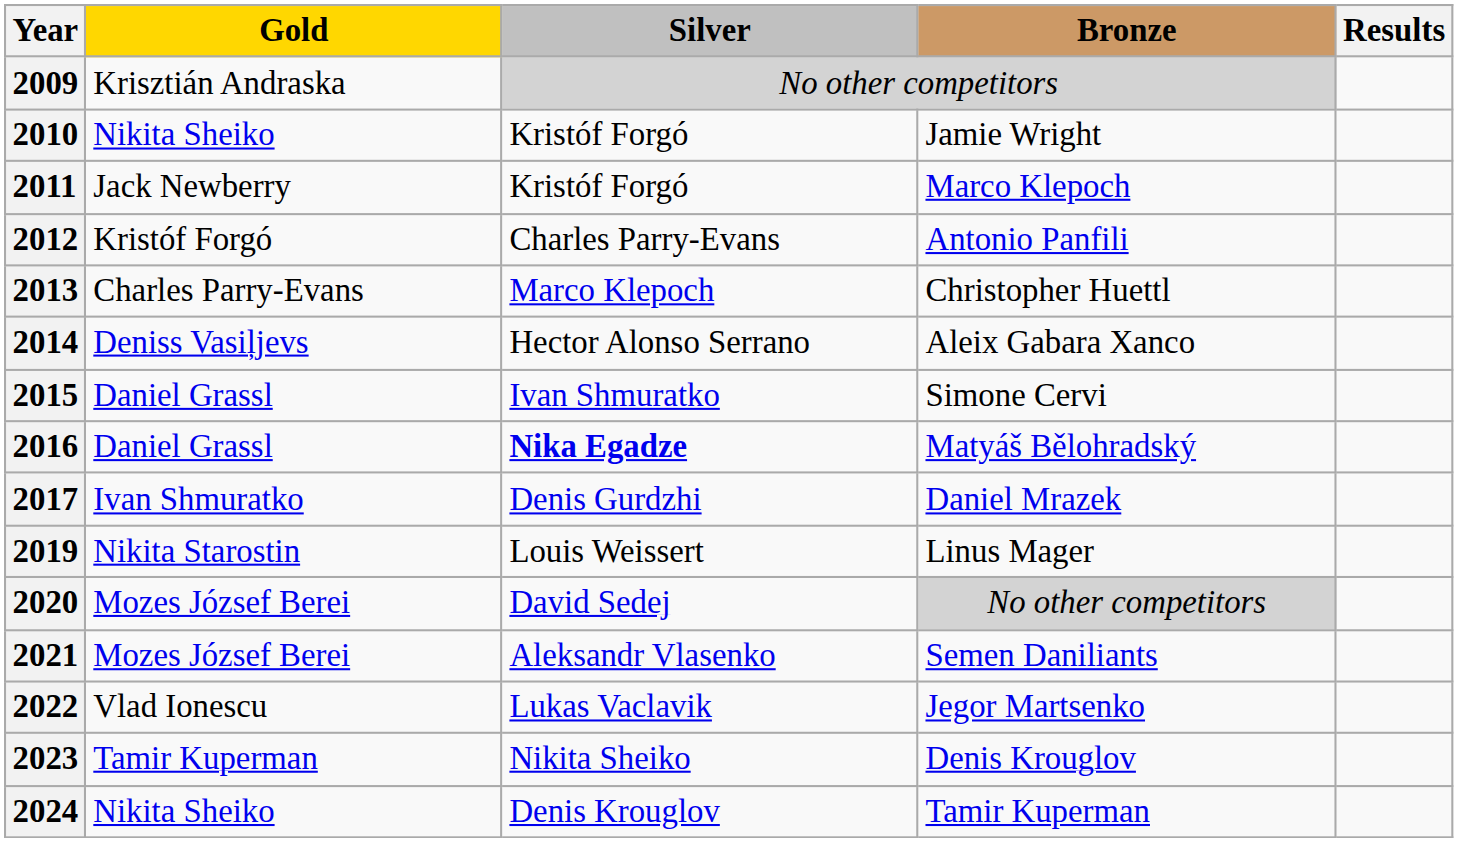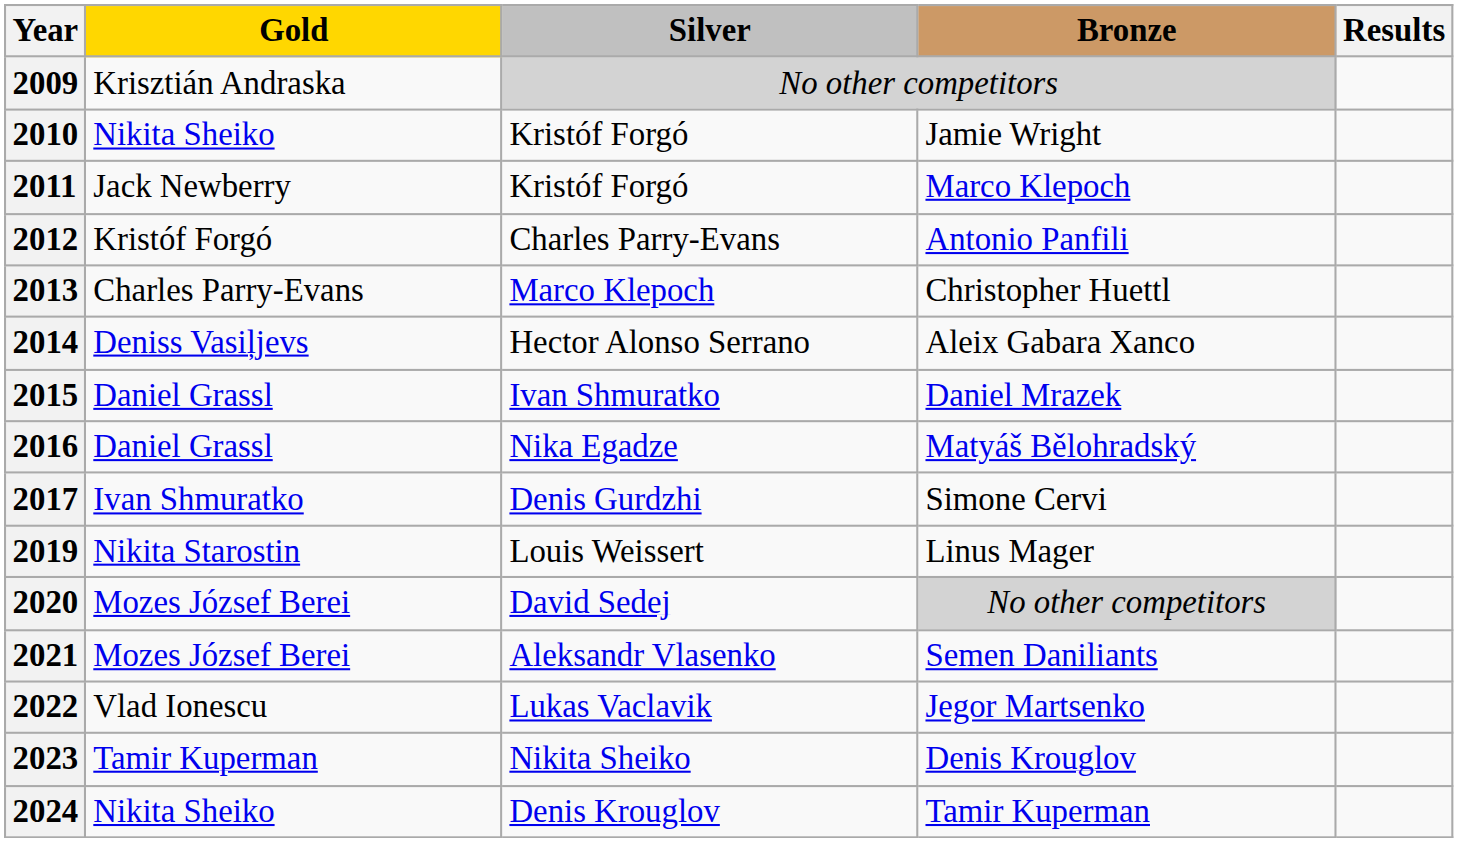(1016, 394) Simone Cervi -> (1023, 394) Daniel Mrazek
(598, 446) bold -> (594, 446) normal
(1023, 498) Daniel Mrazek -> (1016, 498) Simone Cervi
